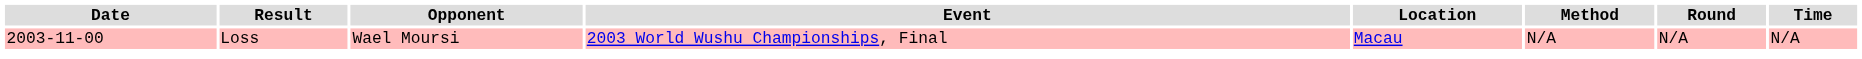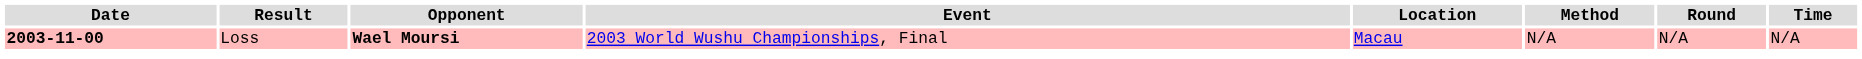(55, 38) normal -> (55, 38) bold
(406, 38) normal -> (406, 38) bold
